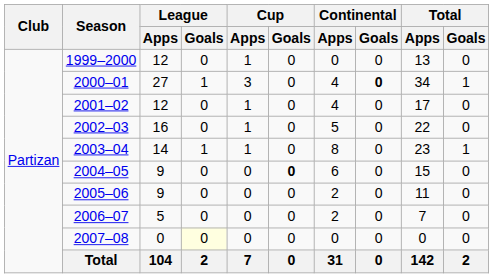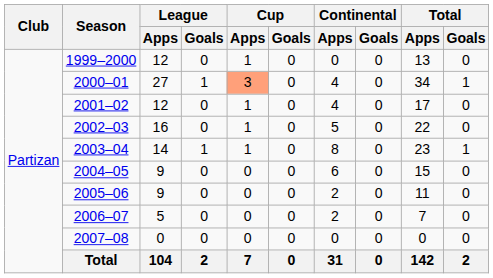(248, 82) no background -> (248, 82) lightsalmon background
(379, 82) bold -> (379, 82) normal
(291, 171) bold -> (291, 171) normal
(204, 238) lightyellow background -> (204, 238) no background
